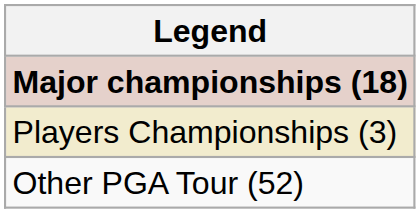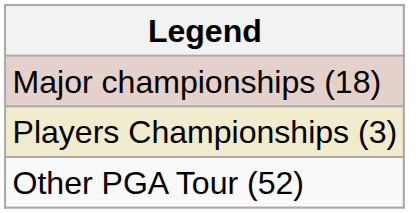(210, 81) bold -> (197, 81) normal
